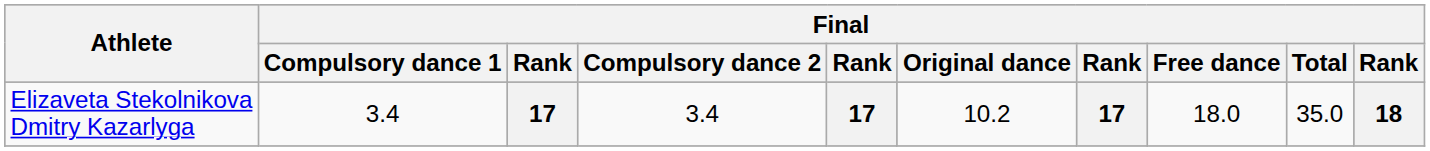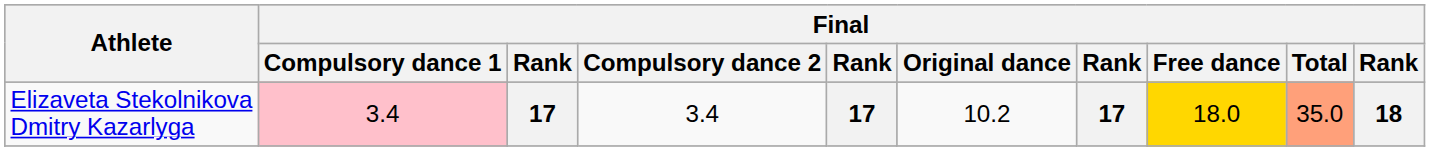(383, 114) no background -> (383, 114) pink background
(1217, 114) no background -> (1217, 114) gold background
(1320, 114) no background -> (1320, 114) lightsalmon background
